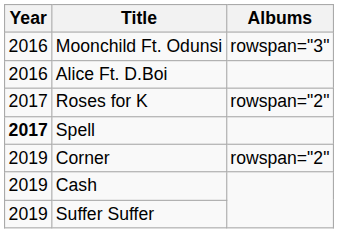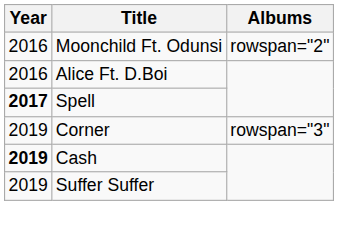(280, 46) rowspan="3" -> (280, 46) rowspan="2"
- row: (102, 102)
(280, 158) rowspan="2" -> (280, 130) rowspan="3"
(28, 185) normal -> (28, 158) bold
